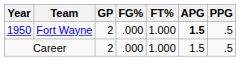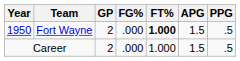(162, 31) normal -> (162, 31) bold
(197, 31) bold -> (197, 31) normal
